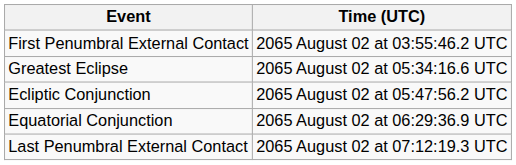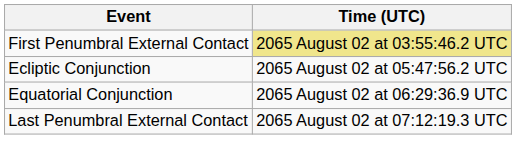(382, 43) no background -> (382, 43) khaki background
- row: (68, 69)
